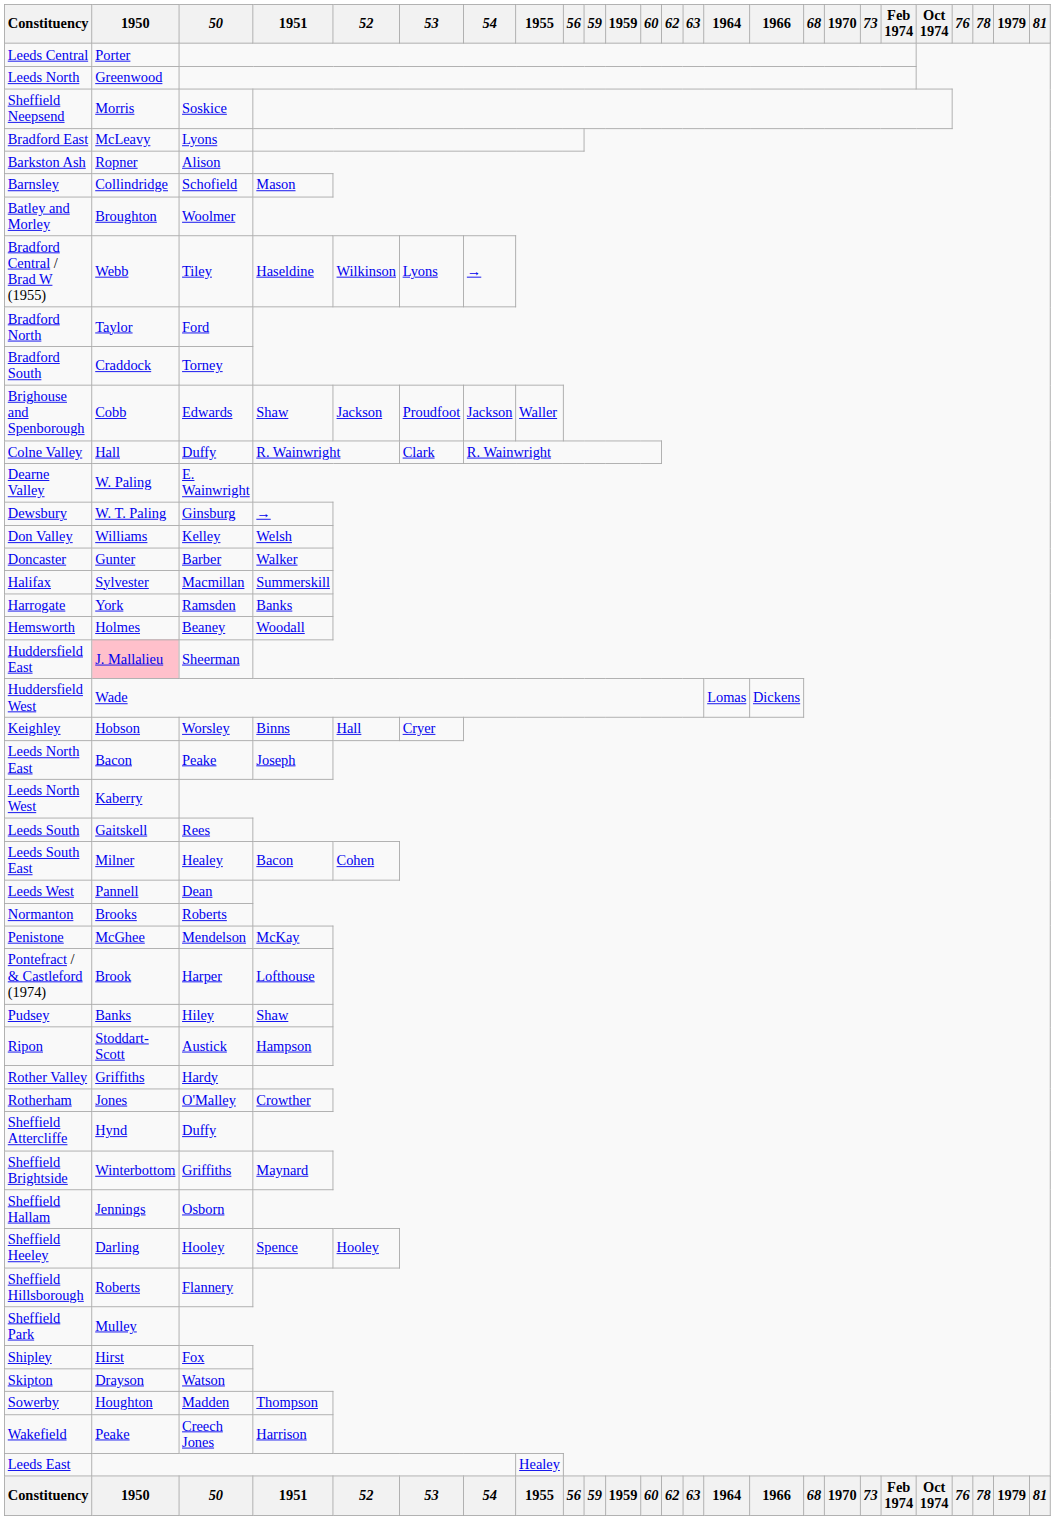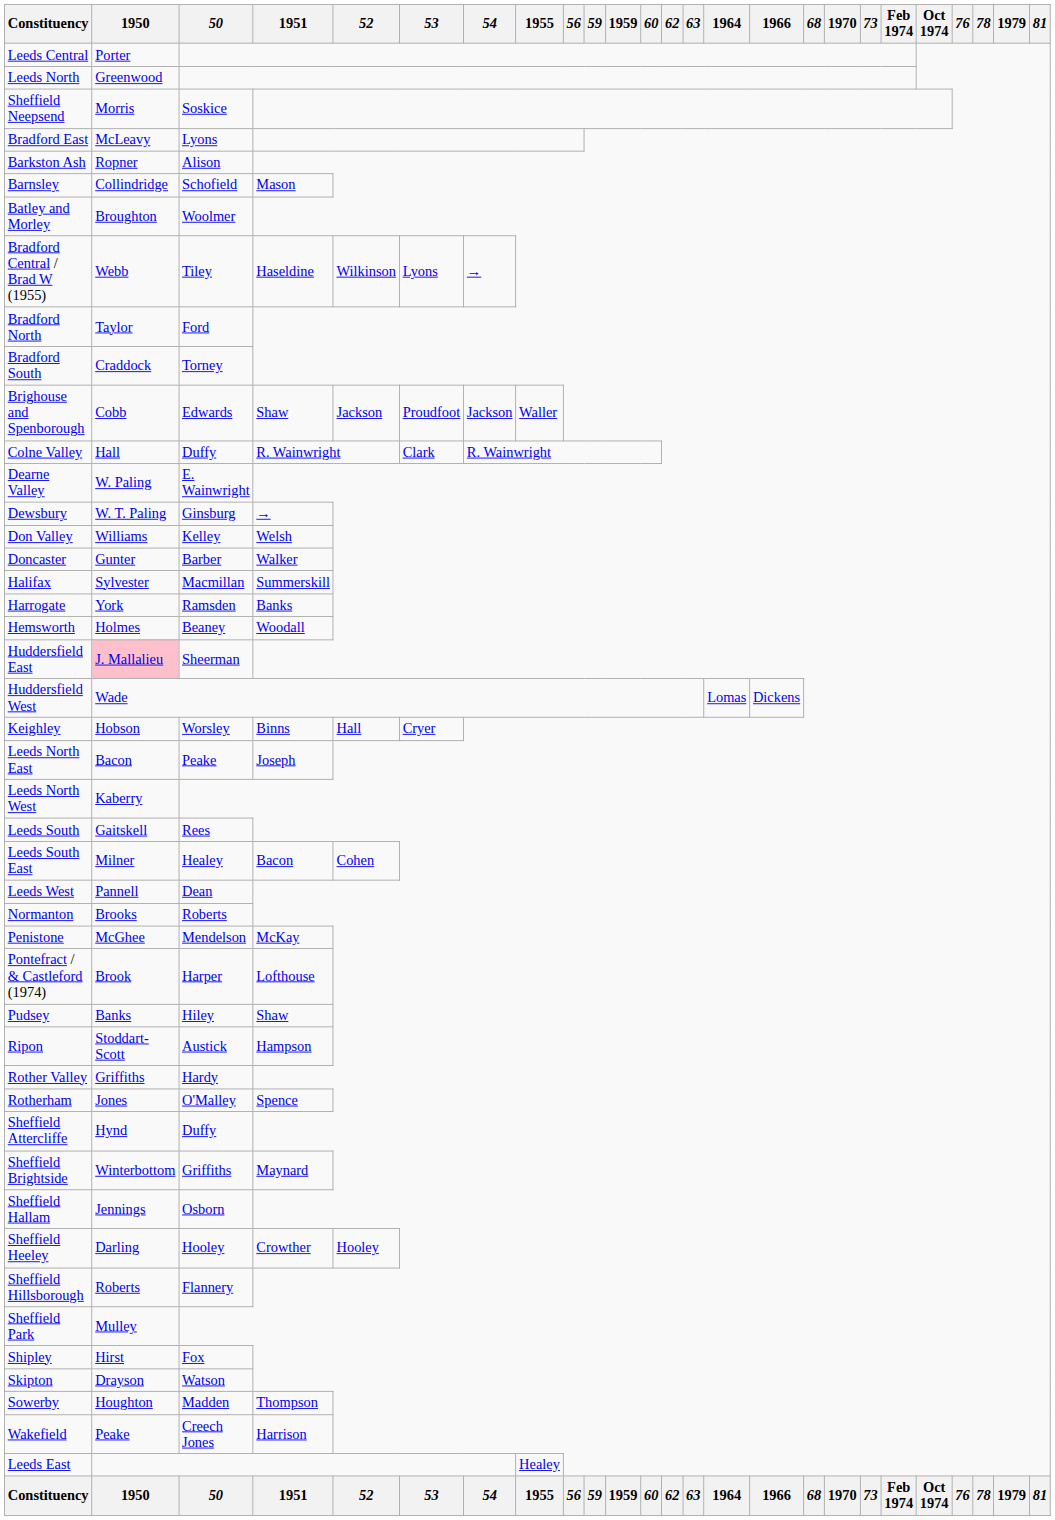(284, 1100) Crowther -> (277, 1100) Spence
(277, 1248) Spence -> (284, 1248) Crowther
